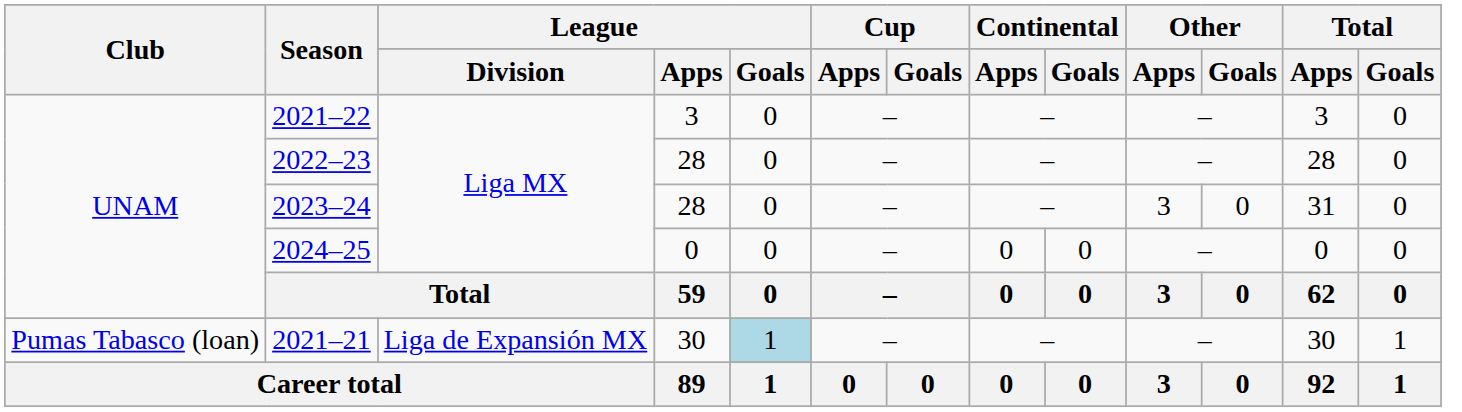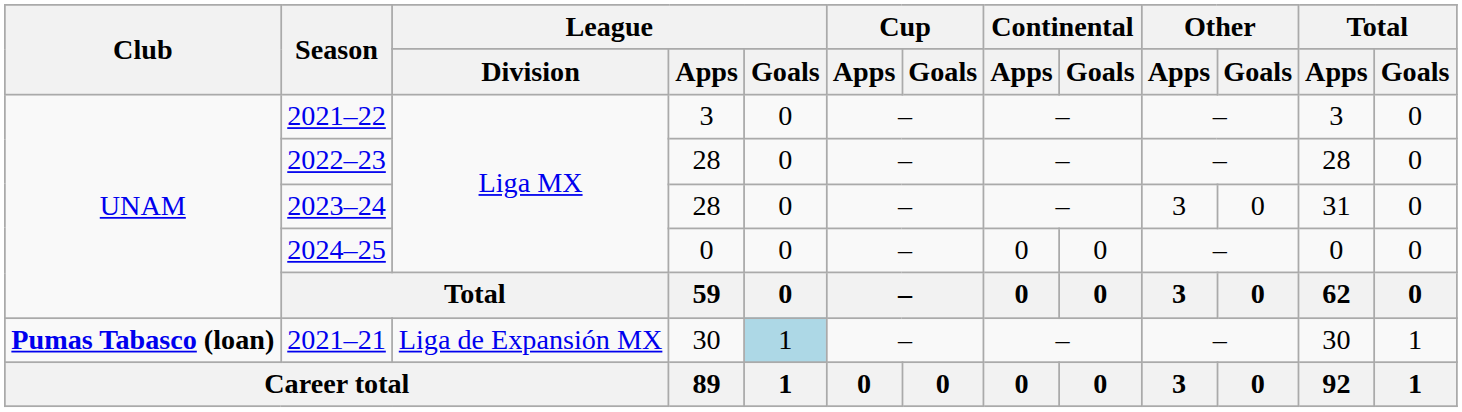(135, 339) normal -> (143, 339) bold
